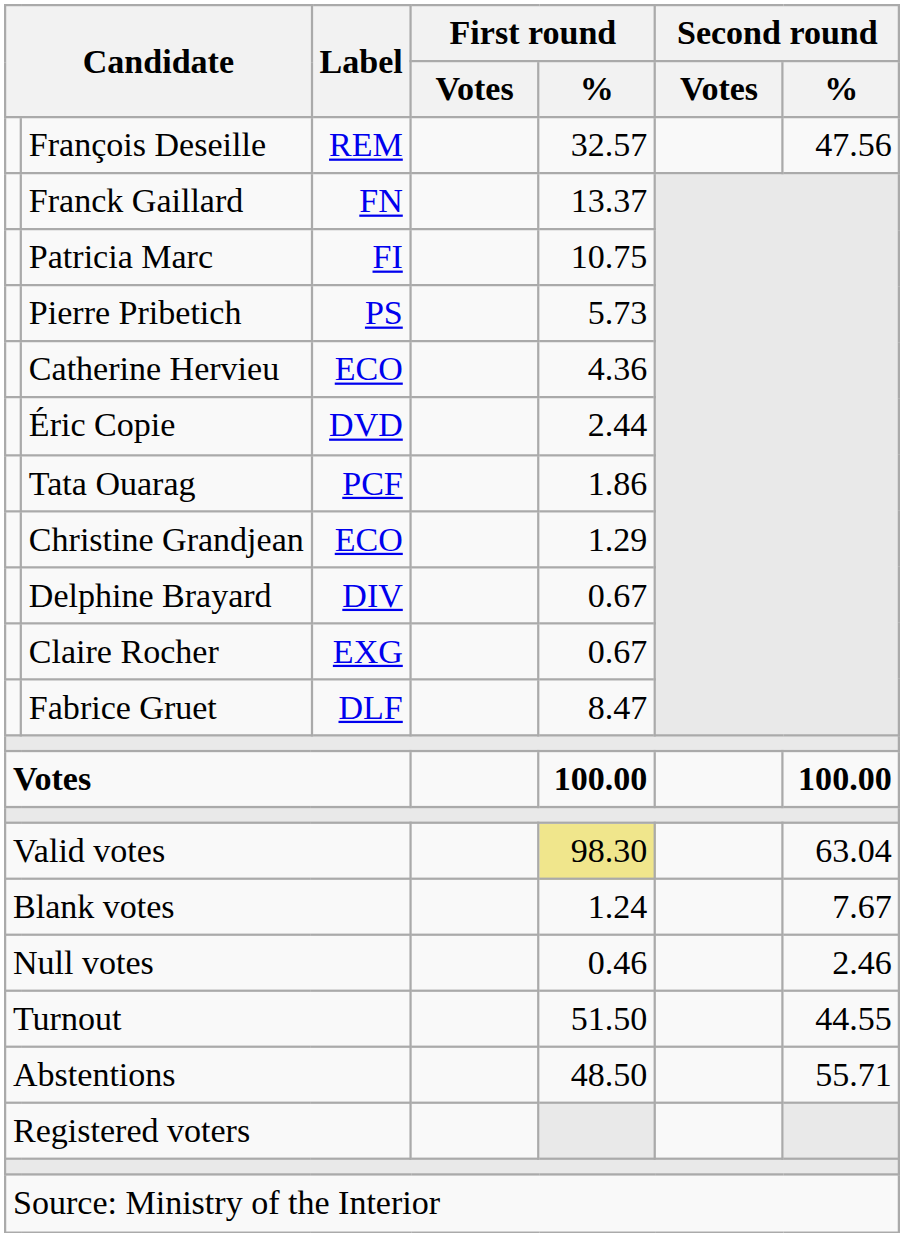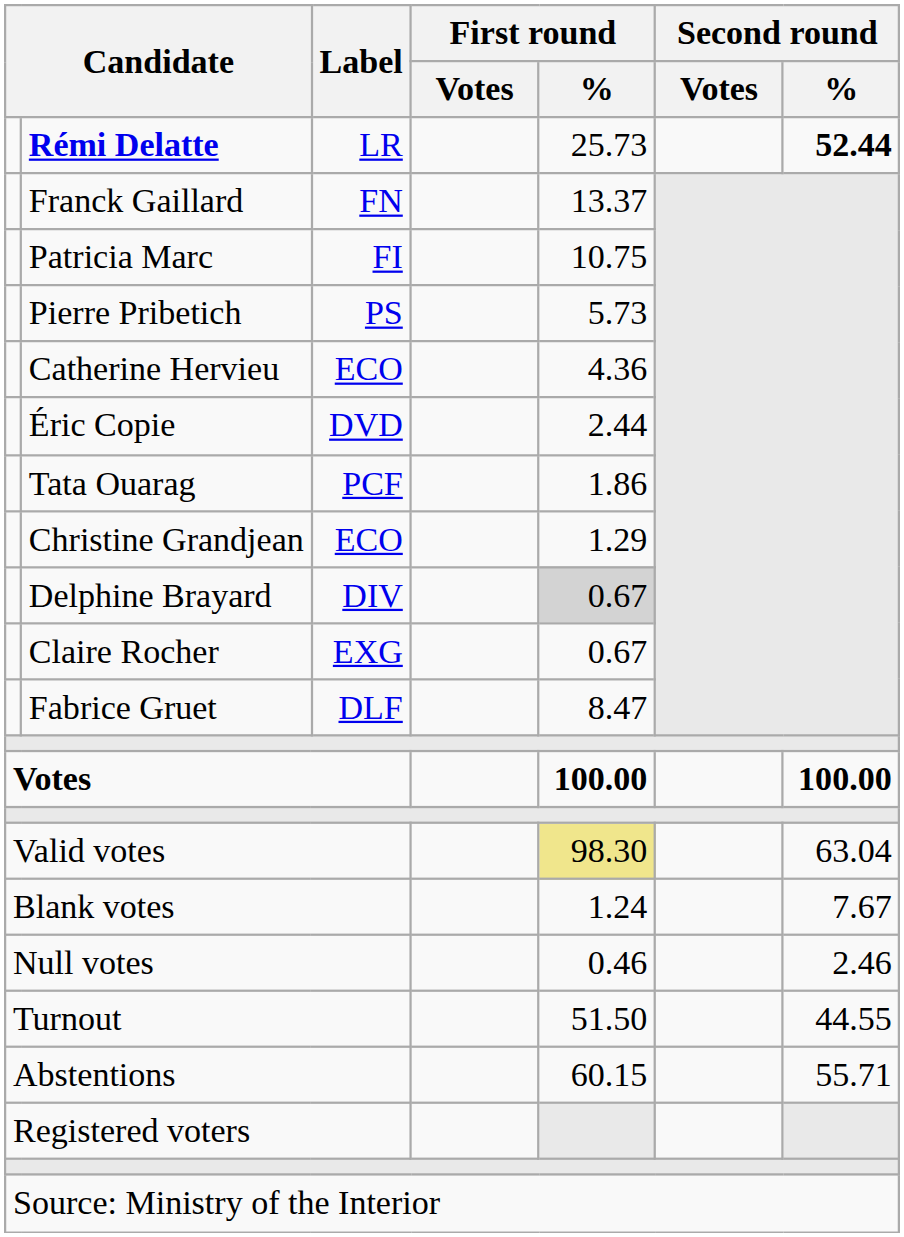- row: (147, 145)
+ row: (124, 145)
(617, 594) no background -> (617, 594) lightgrey background
(609, 1074) 48.50 -> (609, 1074) 60.15
